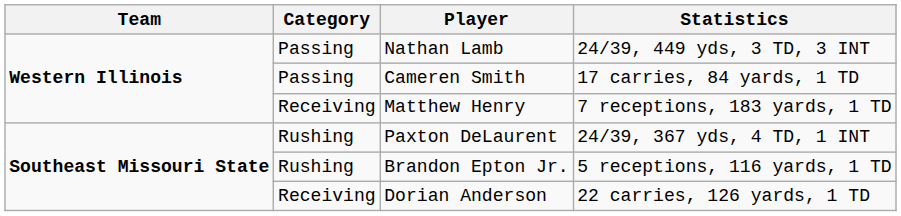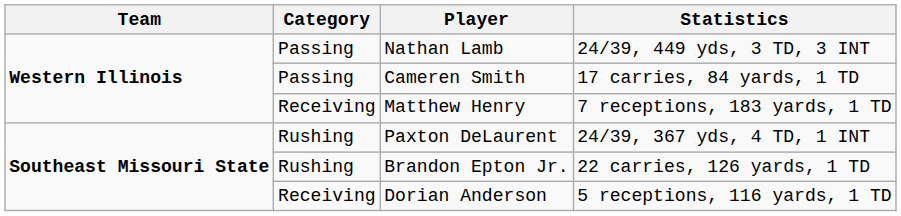(734, 167) 5 receptions, 116 yards, 1 TD -> (724, 167) 22 carries, 126 yards, 1 TD
(724, 196) 22 carries, 126 yards, 1 TD -> (734, 196) 5 receptions, 116 yards, 1 TD
